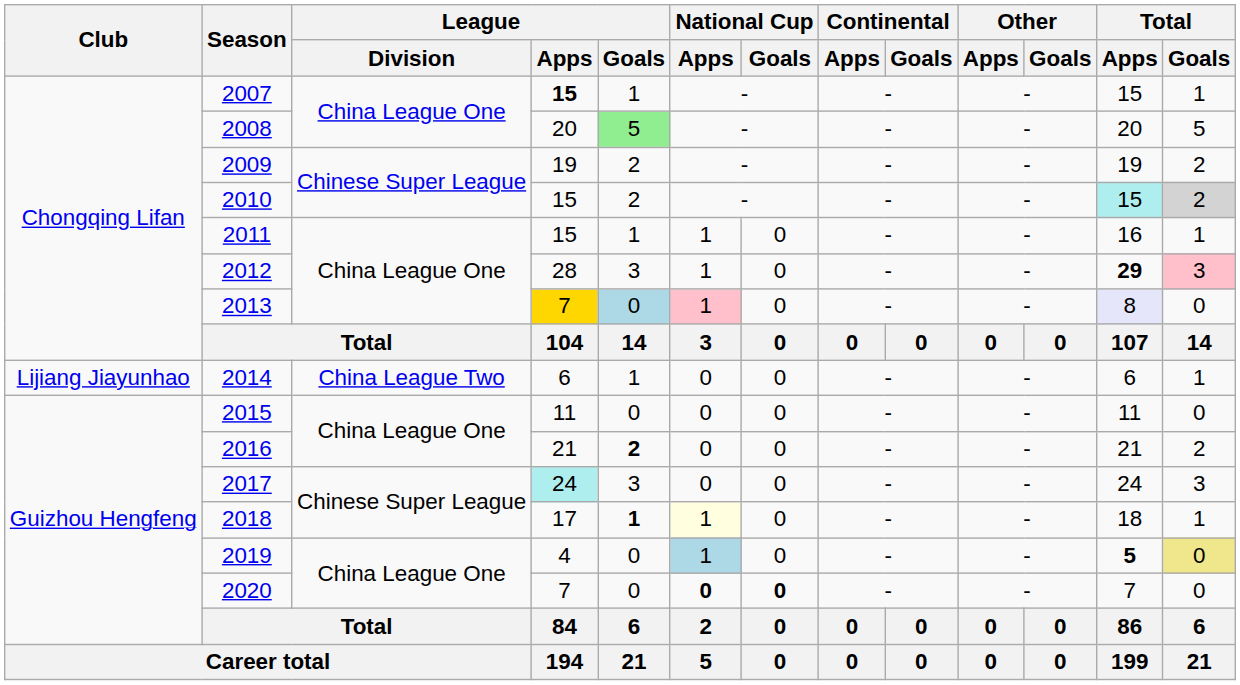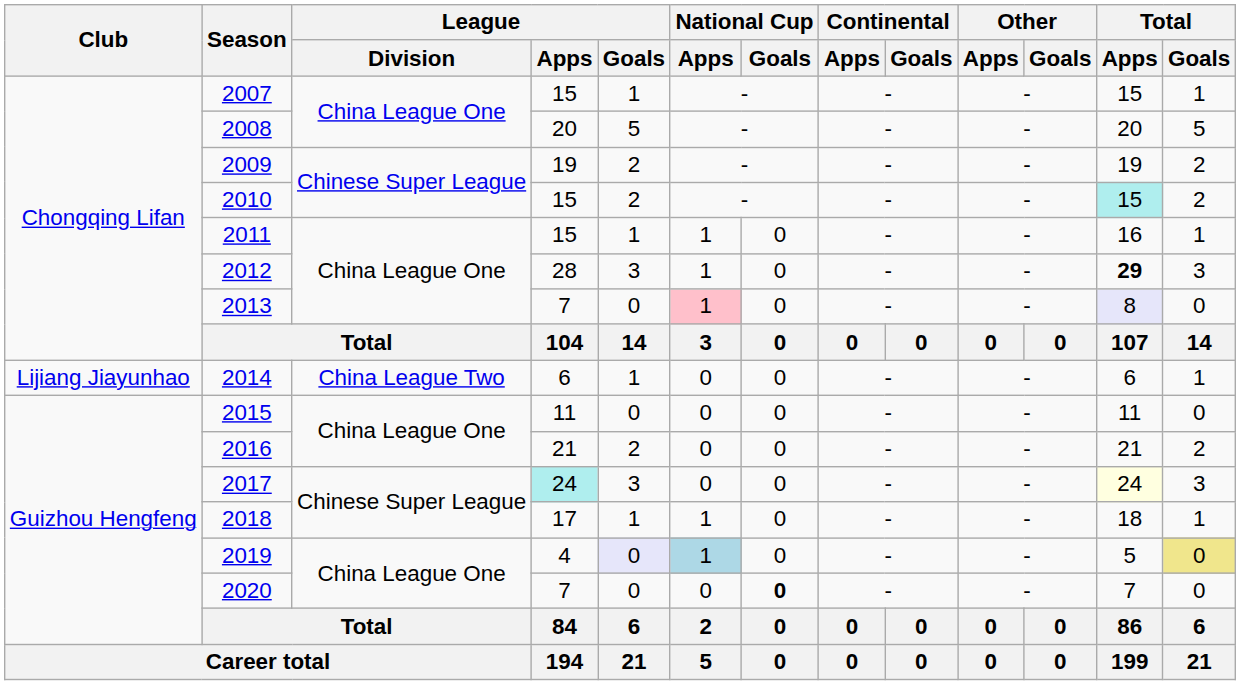(564, 93) bold -> (564, 93) normal
(634, 128) lightgreen background -> (634, 128) no background
(1199, 199) lightgrey background -> (1199, 199) no background
(1199, 270) pink background -> (1199, 270) no background
(565, 306) gold background -> (565, 306) no background
(634, 306) lightblue background -> (634, 306) no background
(634, 448) bold -> (634, 448) normal
(1130, 484) no background -> (1130, 484) lightyellow background
(634, 519) bold -> (634, 519) normal
(706, 519) lightyellow background -> (706, 519) no background
(634, 555) no background -> (634, 555) lavender background
(1130, 555) bold -> (1130, 555) normal
(706, 590) bold -> (706, 590) normal
